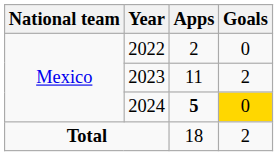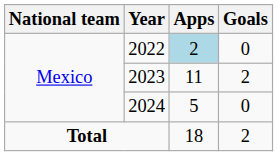(194, 48) no background -> (194, 48) lightblue background
(194, 106) bold -> (194, 106) normal
(245, 106) gold background -> (245, 106) no background
